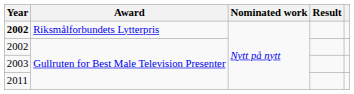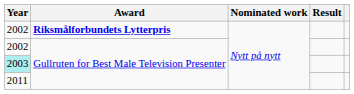(18, 30) bold -> (18, 30) normal
(96, 30) normal -> (102, 30) bold
(18, 64) no background -> (18, 64) paleturquoise background
